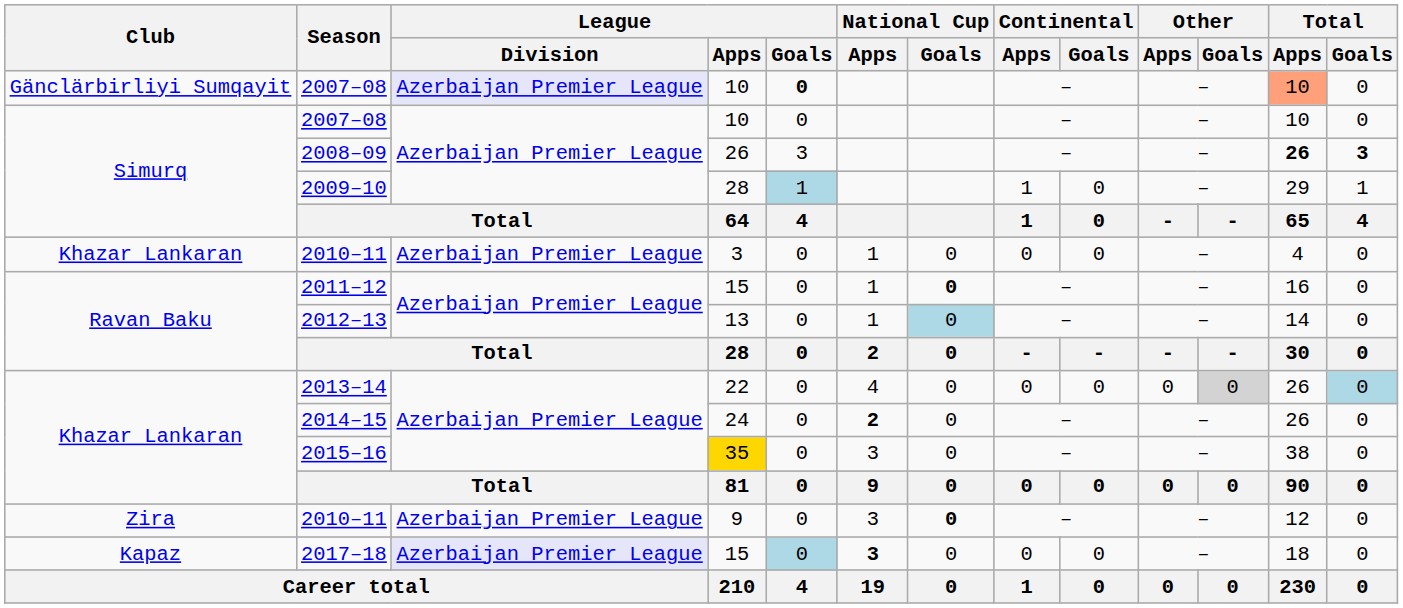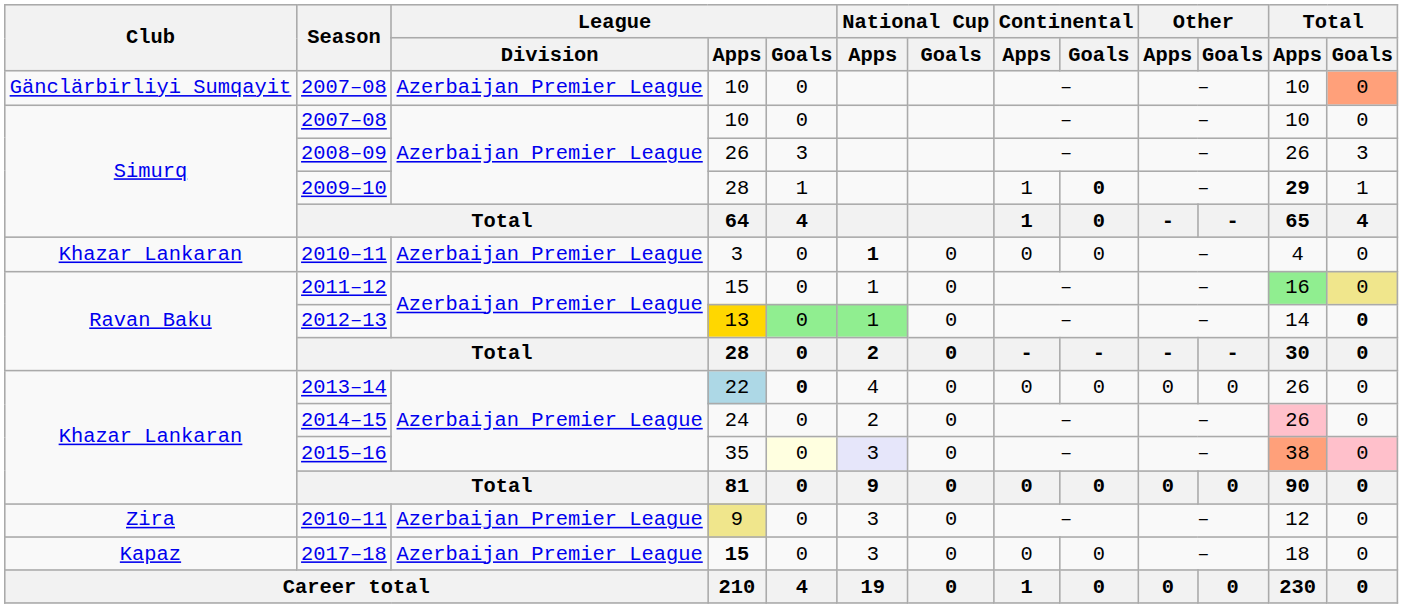(550, 88) lavender background -> (550, 88) no background
(802, 88) bold -> (802, 88) normal
(1298, 88) lightsalmon background -> (1298, 88) no background
(1362, 88) no background -> (1362, 88) lightsalmon background
(1298, 154) bold -> (1298, 154) normal
(1362, 154) bold -> (1362, 154) normal
(802, 188) lightblue background -> (802, 188) no background
(1099, 188) normal -> (1099, 188) bold
(1298, 188) normal -> (1298, 188) bold
(873, 254) normal -> (873, 254) bold
(951, 288) bold -> (951, 288) normal
(1298, 288) no background -> (1298, 288) lightgreen background
(1362, 288) no background -> (1362, 288) khaki background
(737, 321) no background -> (737, 321) gold background
(802, 321) no background -> (802, 321) lightgreen background
(873, 321) no background -> (873, 321) lightgreen background
(951, 321) lightblue background -> (951, 321) no background
(1362, 321) normal -> (1362, 321) bold
(737, 387) no background -> (737, 387) lightblue background
(802, 387) normal -> (802, 387) bold
(1233, 387) lightgrey background -> (1233, 387) no background
(1362, 387) lightblue background -> (1362, 387) no background
(873, 421) bold -> (873, 421) normal
(1298, 421) no background -> (1298, 421) pink background
(737, 454) gold background -> (737, 454) no background
(802, 454) no background -> (802, 454) lightyellow background
(873, 454) no background -> (873, 454) lavender background
(1298, 454) no background -> (1298, 454) lightsalmon background
(1362, 454) no background -> (1362, 454) pink background
(737, 520) no background -> (737, 520) khaki background
(951, 520) bold -> (951, 520) normal
(550, 554) lavender background -> (550, 554) no background
(737, 554) normal -> (737, 554) bold
(802, 554) lightblue background -> (802, 554) no background
(873, 554) bold -> (873, 554) normal
